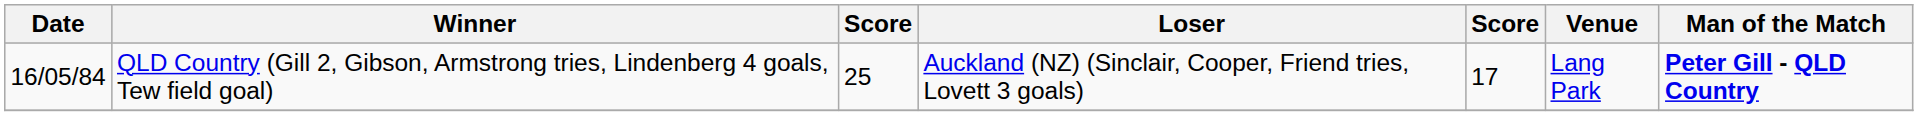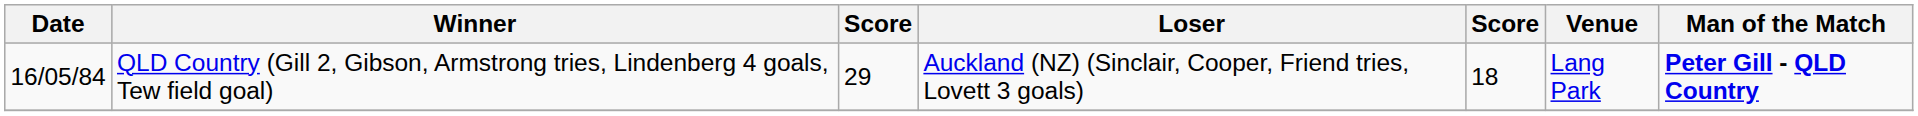(858, 76) 25 -> (858, 76) 29
(1485, 76) 17 -> (1485, 76) 18
